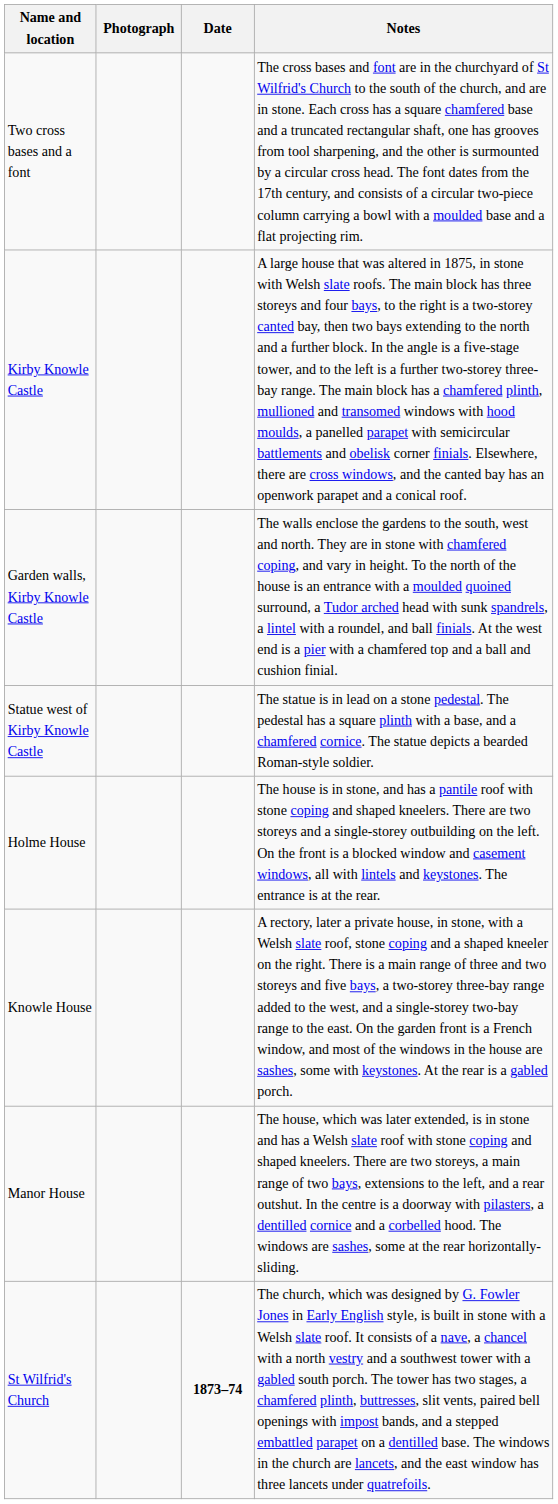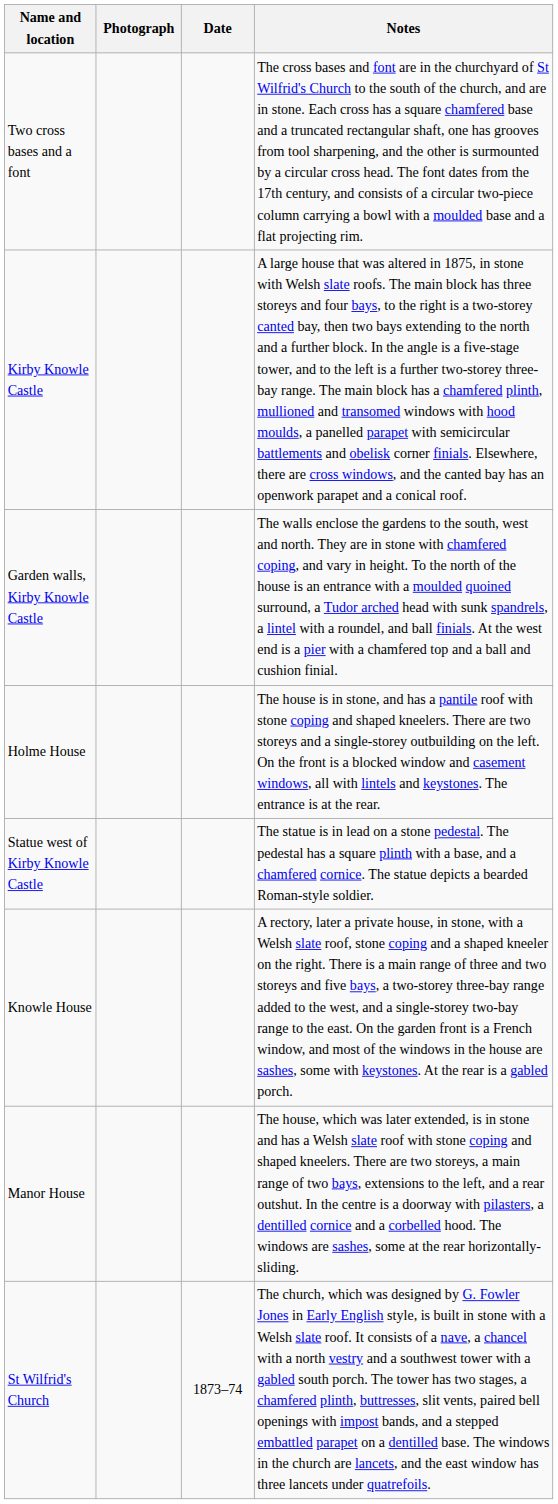rows swapped: (48, 730) <-> (47, 842)
(218, 1390) bold -> (218, 1390) normal
